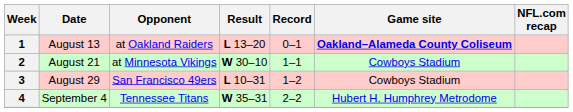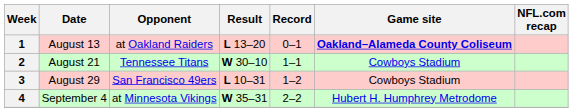(164, 62) at Minnesota Vikings -> (164, 62) Tennessee Titans
(164, 98) Tennessee Titans -> (164, 98) at Minnesota Vikings
